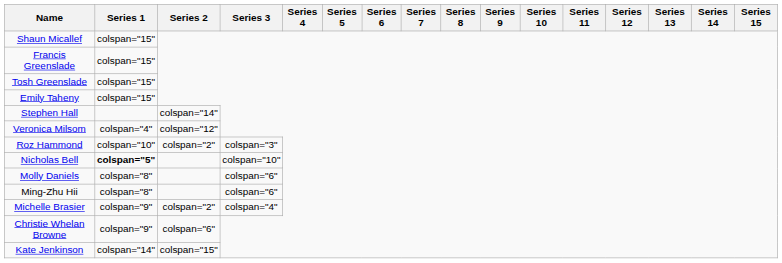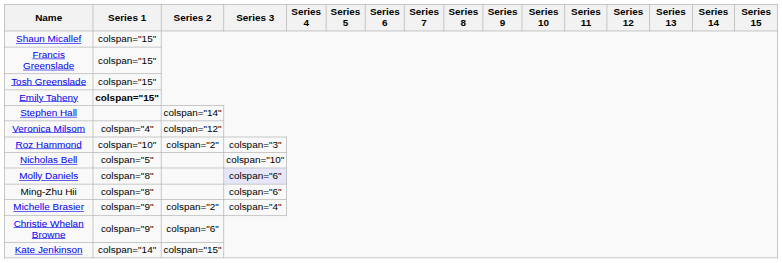(126, 97) normal -> (127, 97) bold
(126, 160) bold -> (127, 160) normal
(251, 176) no background -> (255, 176) lavender background
